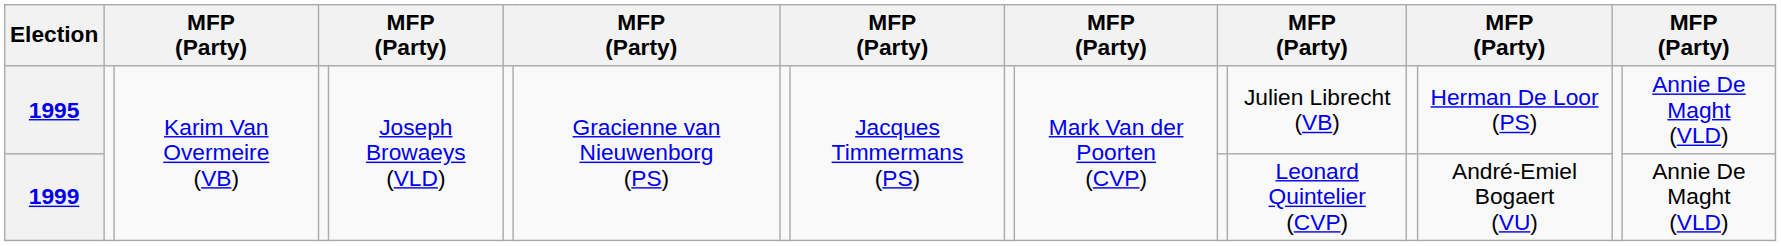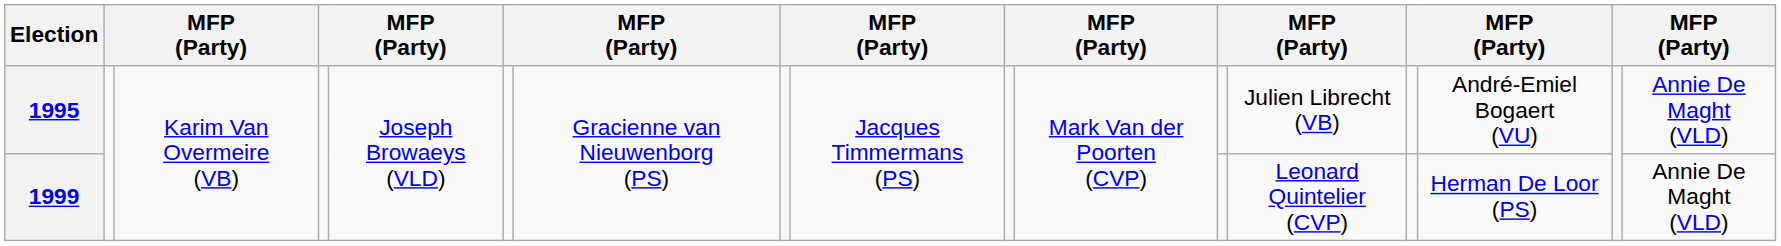(1515, 109) Herman De Loor (PS) -> (1515, 109) André-Emiel Bogaert (VU)
(1515, 196) André-Emiel Bogaert (VU) -> (1515, 196) Herman De Loor (PS)
